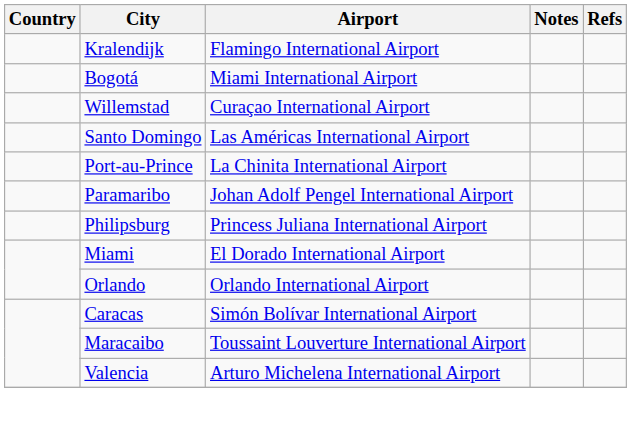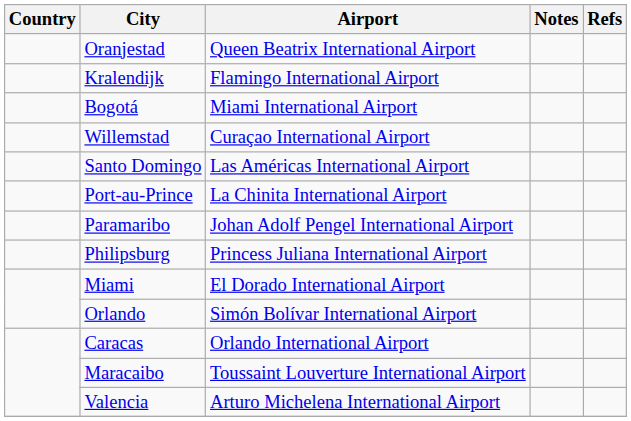+ row: (125, 48)
(319, 284) Orlando International Airport -> (343, 313) Simón Bolívar International Airport
(343, 313) Simón Bolívar International Airport -> (319, 343) Orlando International Airport
